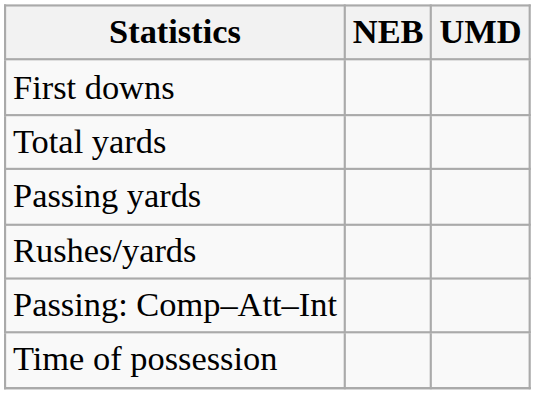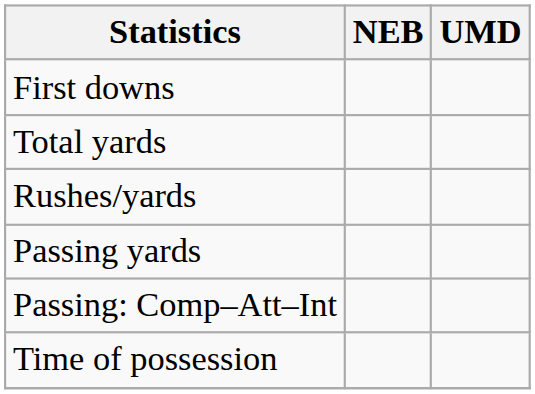rows swapped: (105, 250) <-> (107, 195)
